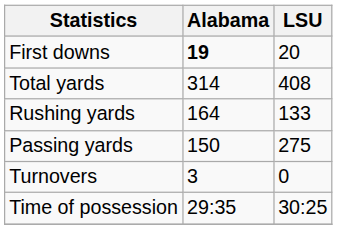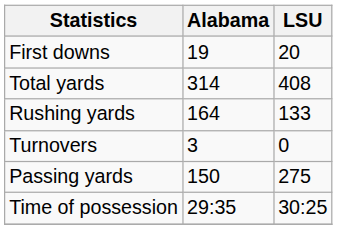(198, 51) bold -> (198, 51) normal
rows swapped: (71, 145) <-> (53, 176)
